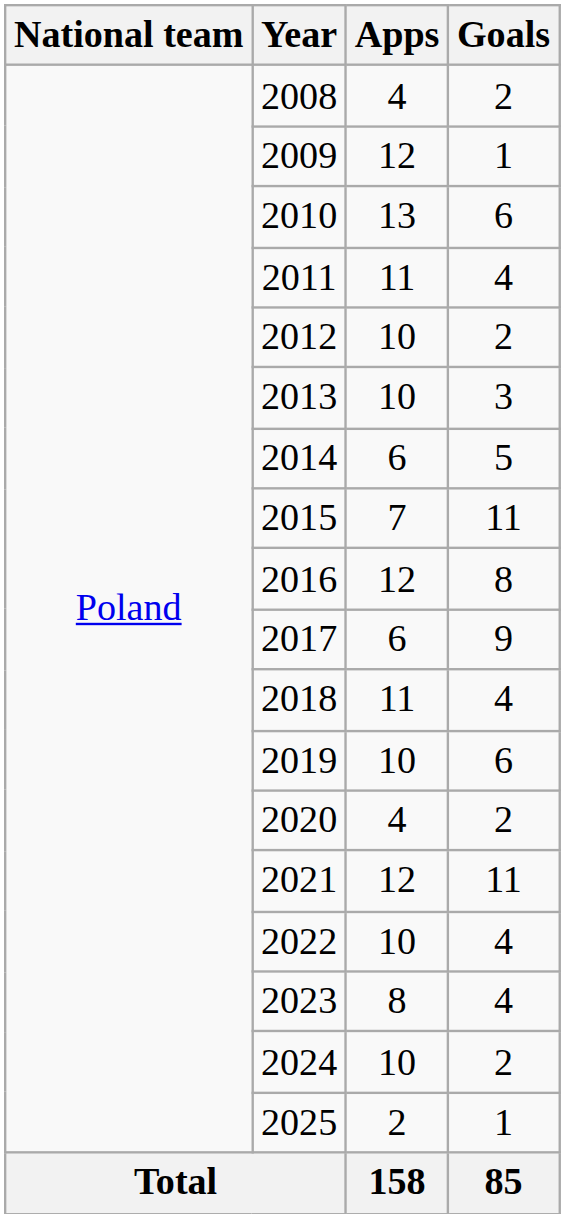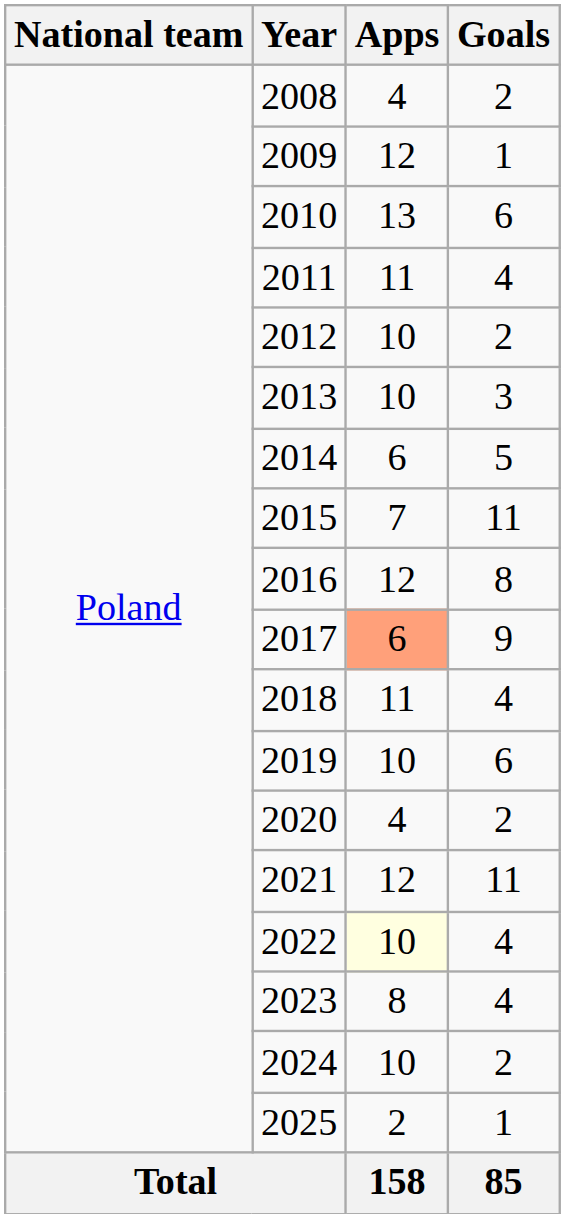(397, 638) no background -> (397, 638) lightsalmon background
(397, 940) no background -> (397, 940) lightyellow background
